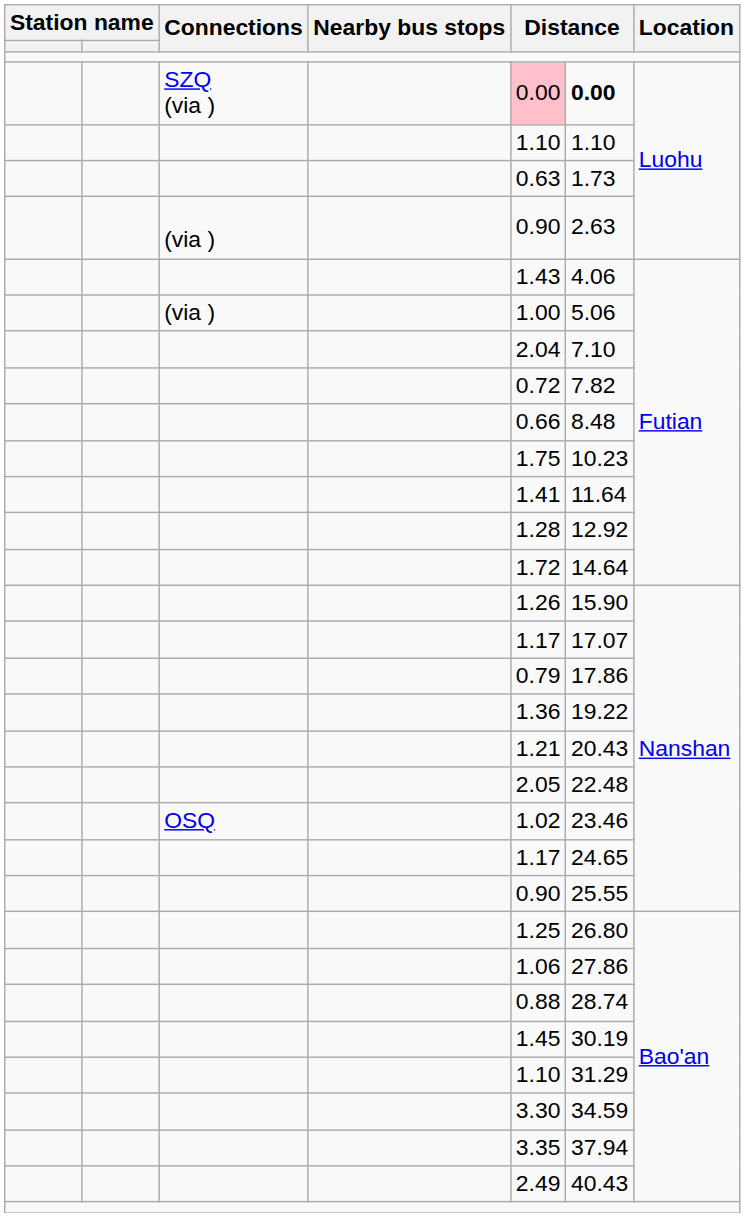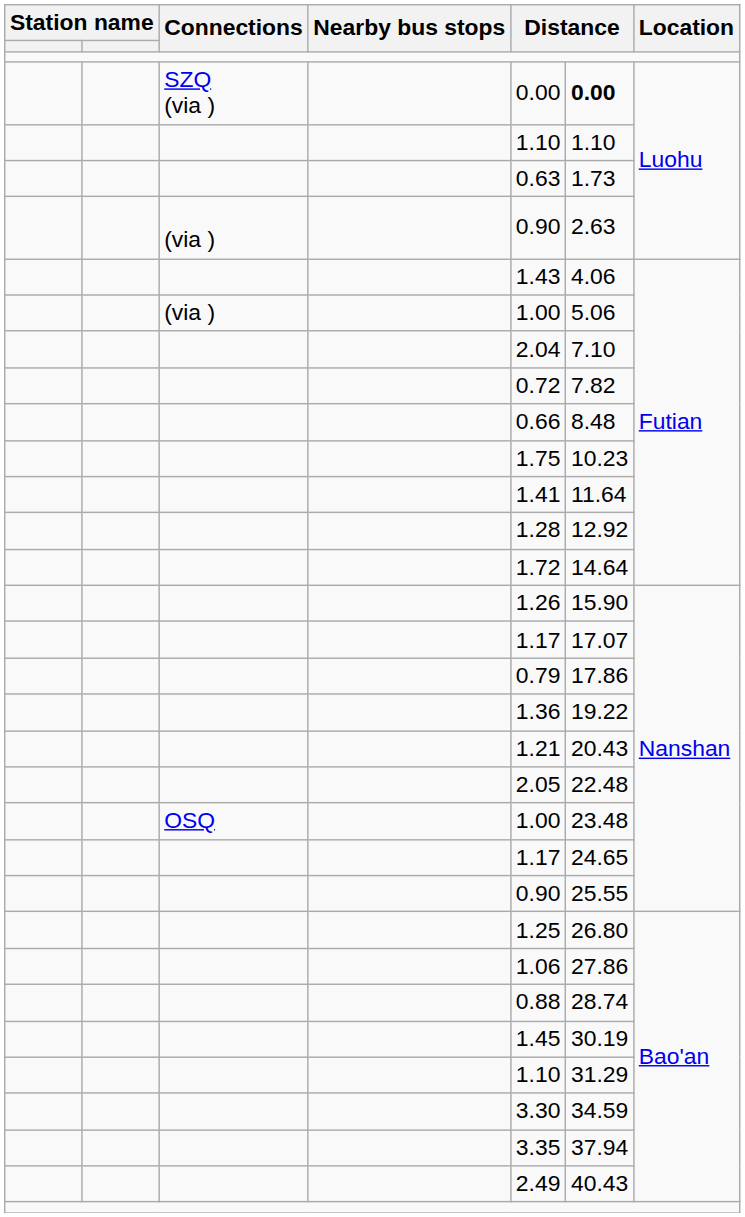(538, 92) pink background -> (538, 92) no background
(538, 820) 1.02 -> (538, 820) 1.00
(600, 820) 23.46 -> (600, 820) 23.48
